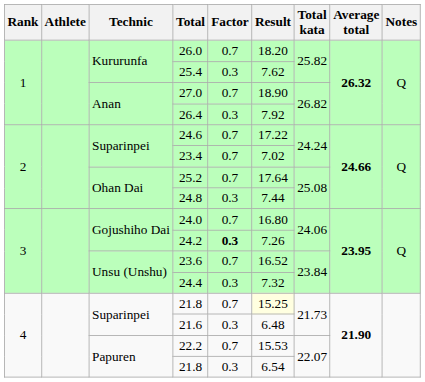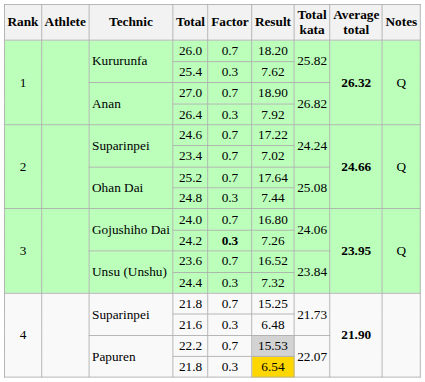(273, 303) lightyellow background -> (273, 303) no background
(273, 345) no background -> (273, 345) lightgrey background
(273, 366) no background -> (273, 366) gold background
